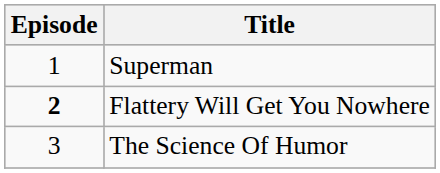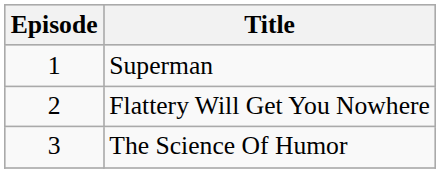(54, 106) bold -> (54, 106) normal
